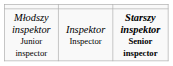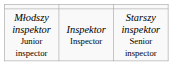(140, 35) bold -> (141, 35) normal
